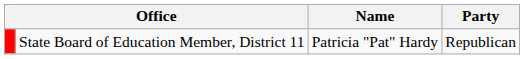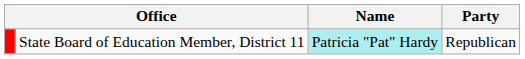(375, 41) no background -> (375, 41) paleturquoise background
